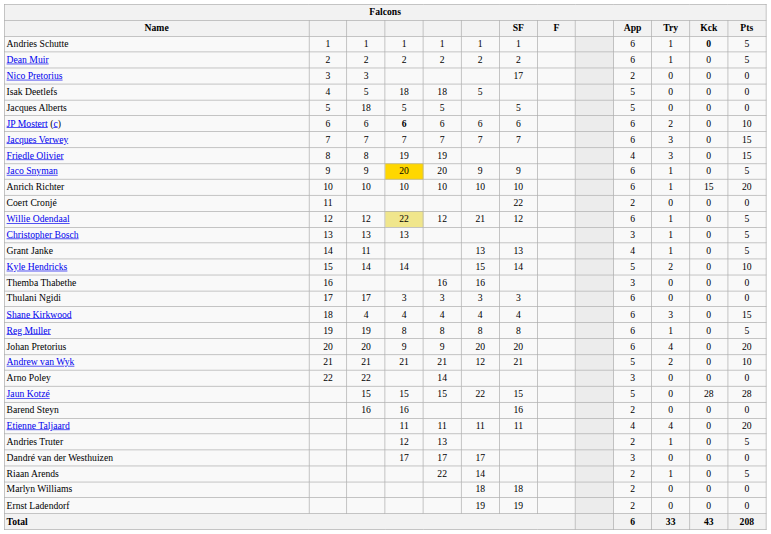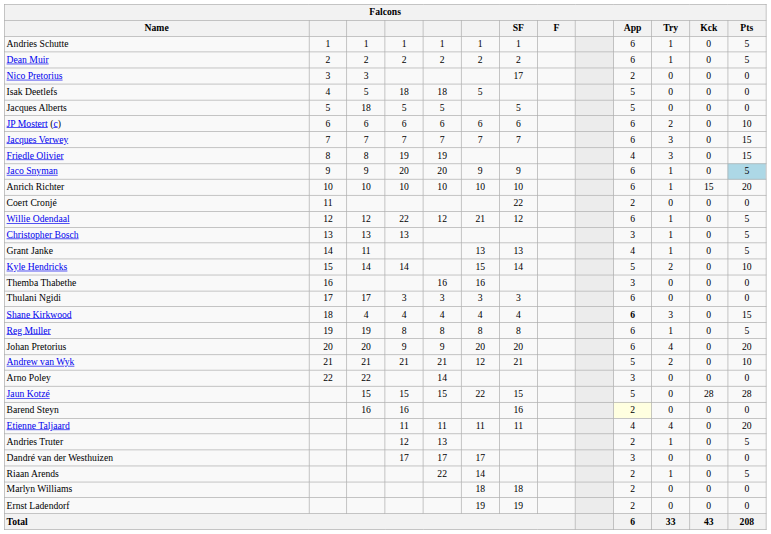(709, 44) bold -> (709, 44) normal
(404, 124) bold -> (404, 124) normal
(404, 171) gold background -> (404, 171) no background
(747, 171) no background -> (747, 171) lightblue background
(404, 219) khaki background -> (404, 219) no background
(633, 315) normal -> (633, 315) bold
(633, 410) no background -> (633, 410) lightyellow background
